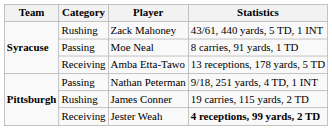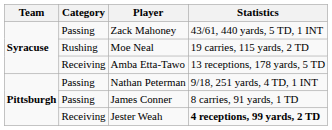(80, 30) Rushing -> (78, 30) Passing
(78, 47) Passing -> (80, 47) Rushing
(245, 47) 8 carries, 91 yards, 1 TD -> (250, 47) 19 carries, 115 yards, 2 TD
(80, 99) Rushing -> (78, 99) Passing
(250, 99) 19 carries, 115 yards, 2 TD -> (245, 99) 8 carries, 91 yards, 1 TD
